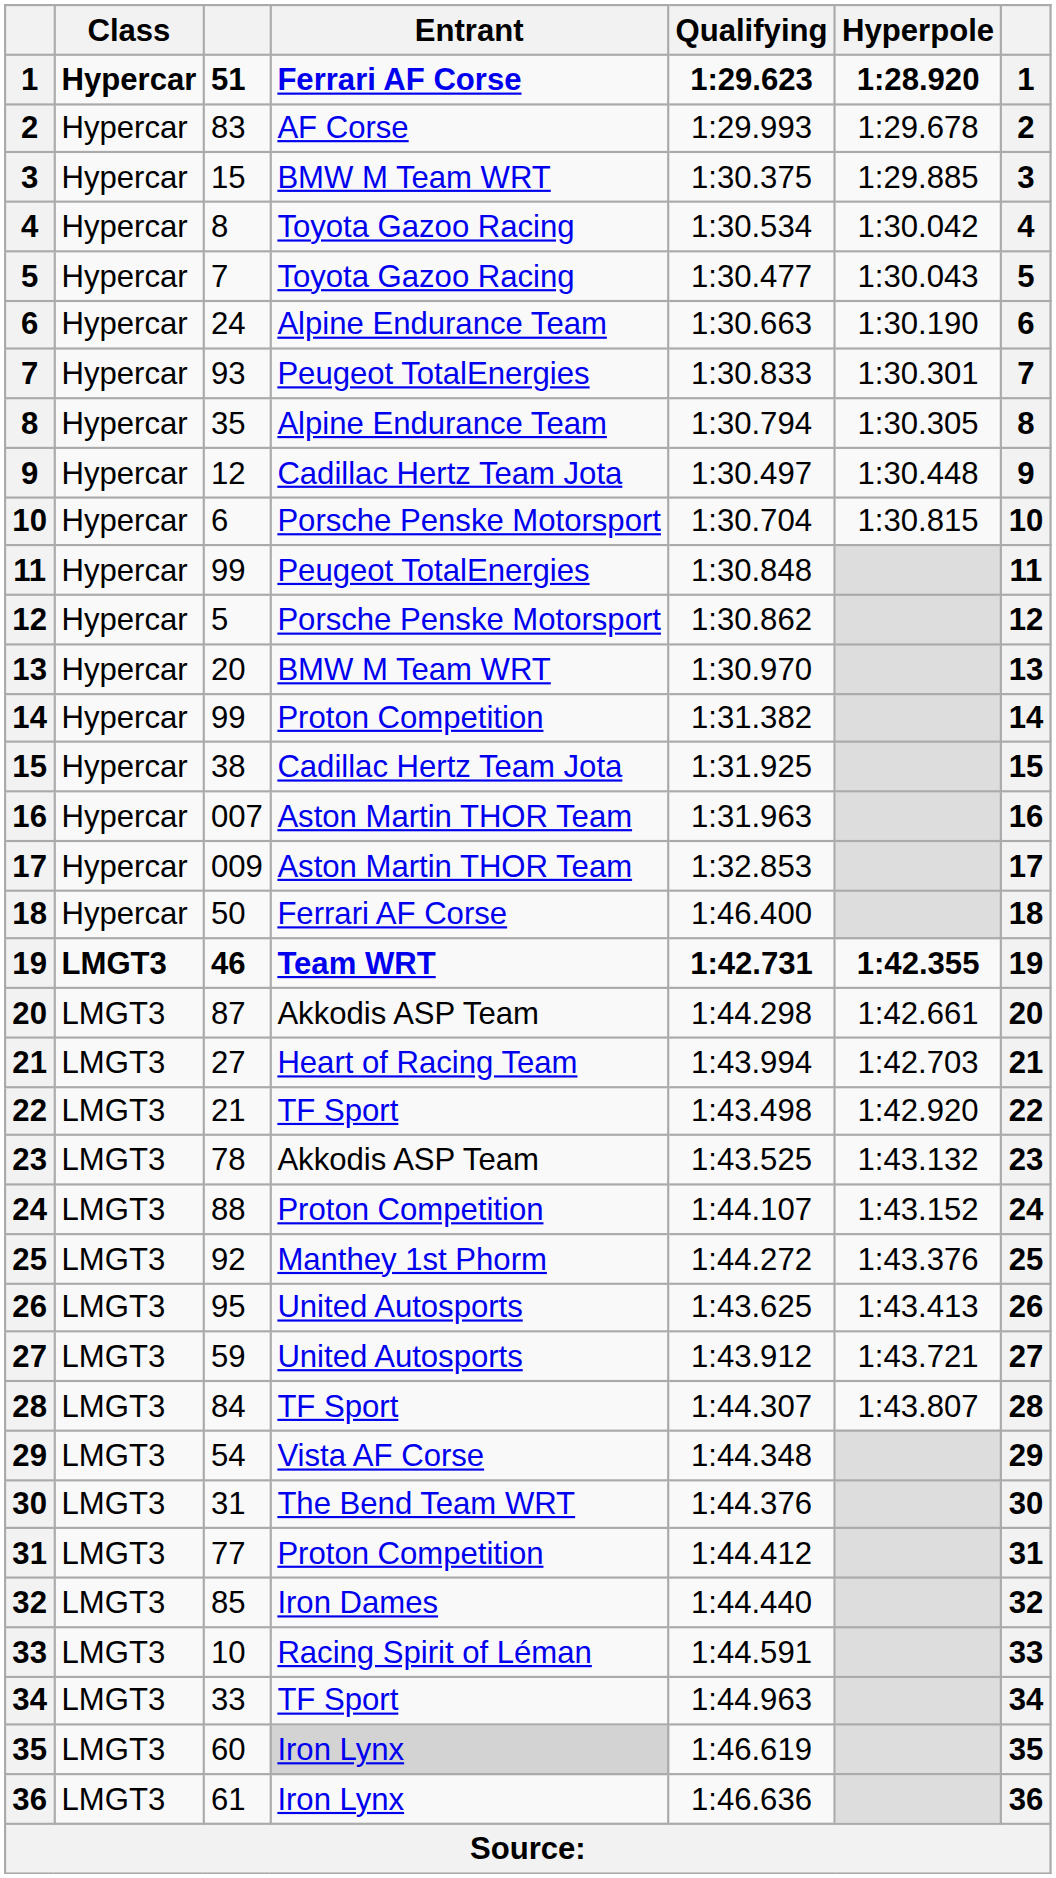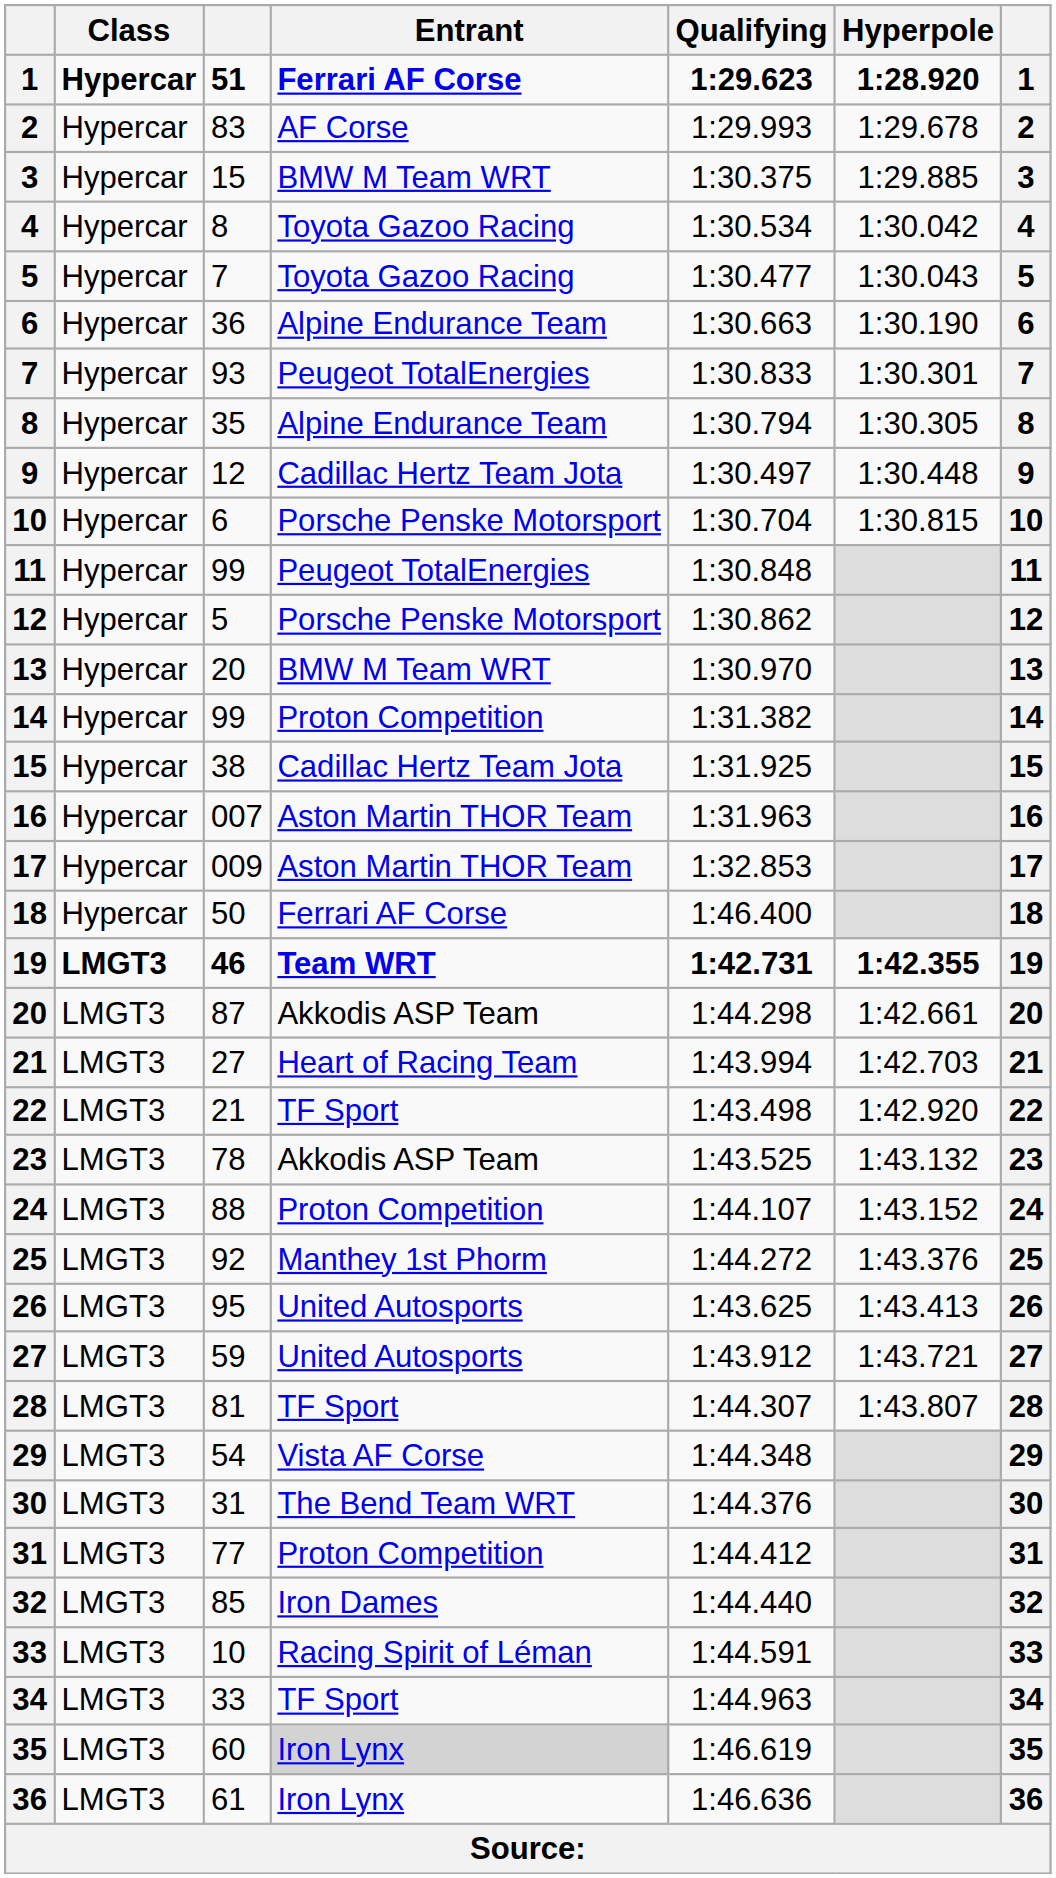(228, 325) 24 -> (228, 325) 36
(228, 1406) 84 -> (228, 1406) 81
